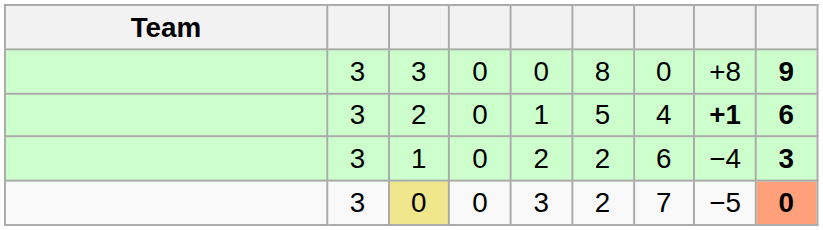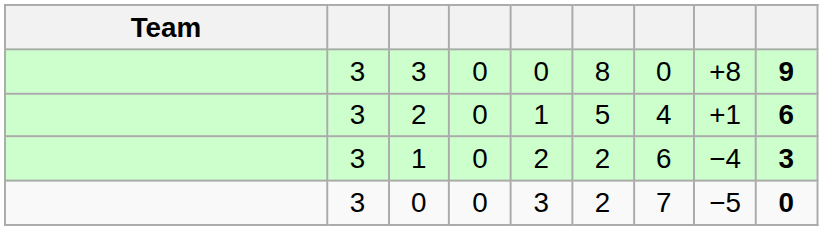(725, 115) bold -> (725, 115) normal
(419, 203) khaki background -> (419, 203) no background
(786, 203) lightsalmon background -> (786, 203) no background
